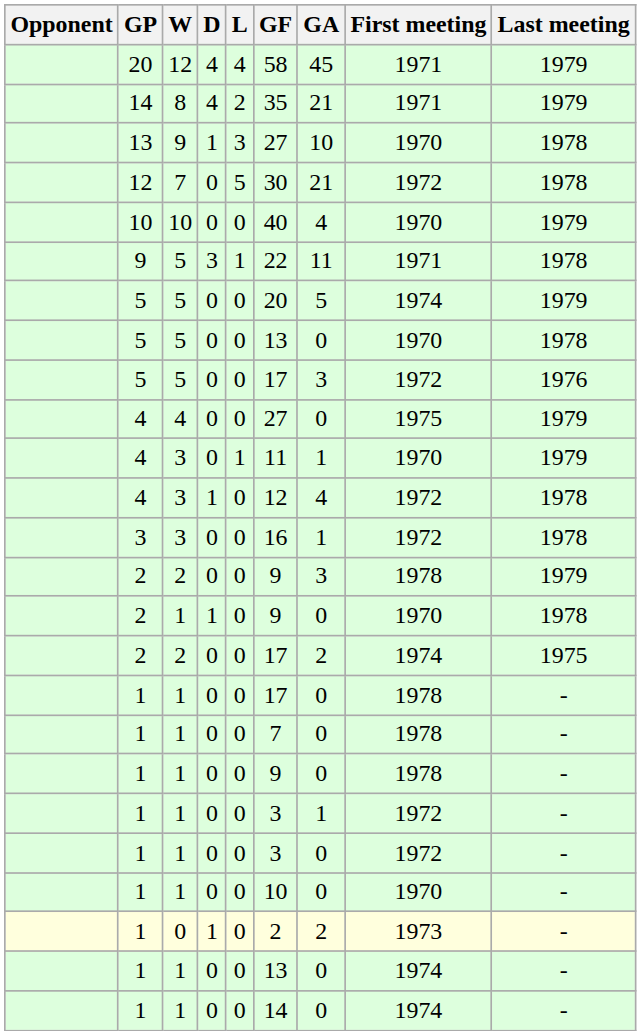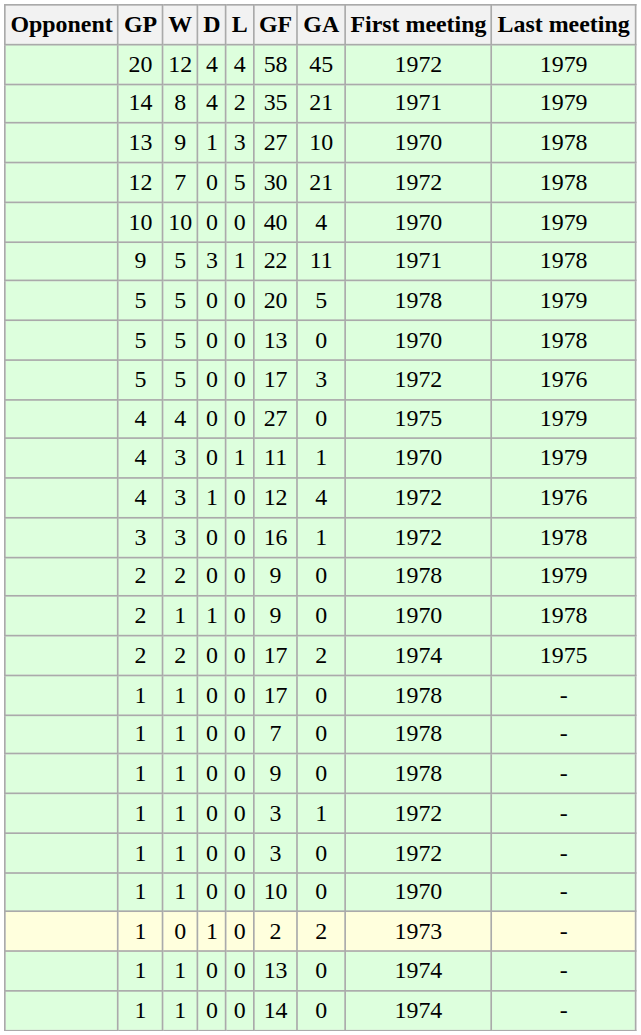(418, 64) 1971 -> (418, 64) 1972
(418, 300) 1974 -> (418, 300) 1978
(564, 497) 1978 -> (564, 497) 1976
(321, 576) 3 -> (321, 576) 0
